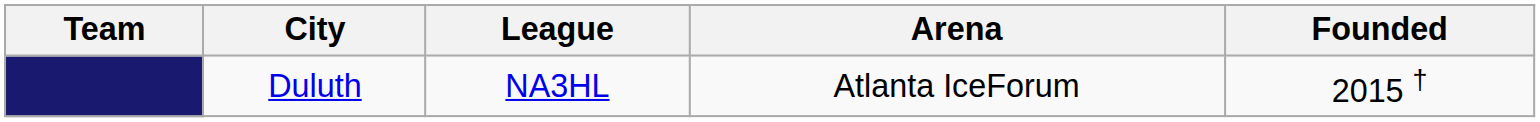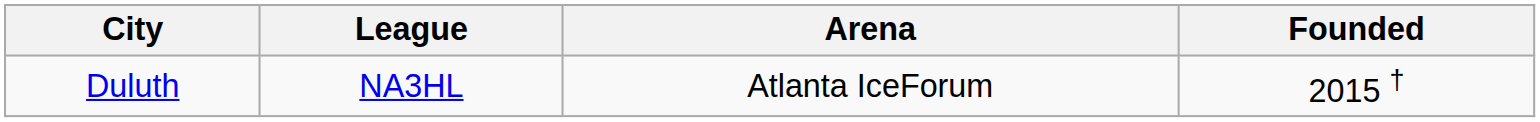- column: (104, 30)
